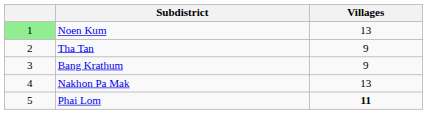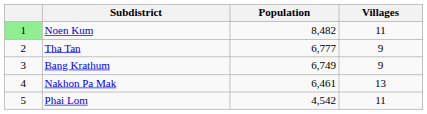+ column: (284, 13)
(366, 30) 13 -> (380, 30) 11
(366, 100) bold -> (380, 100) normal
